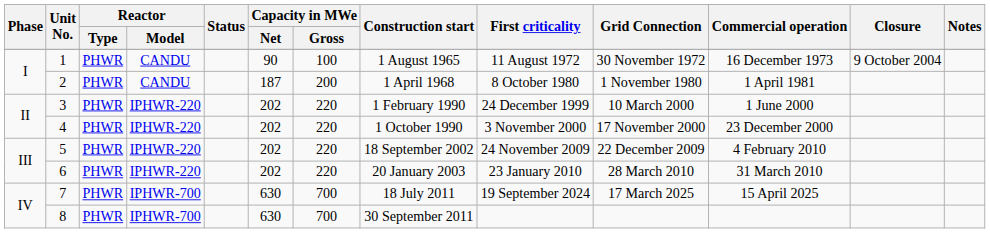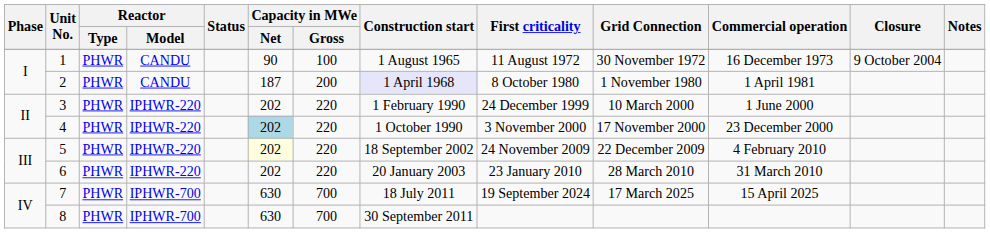(419, 82) no background -> (419, 82) lavender background
(271, 127) no background -> (271, 127) lightblue background
(271, 149) no background -> (271, 149) lightyellow background
